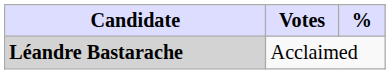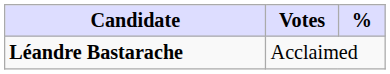(96, 52) lightgrey background -> (96, 52) no background
